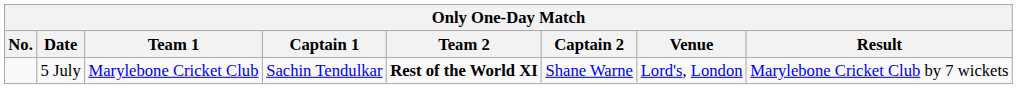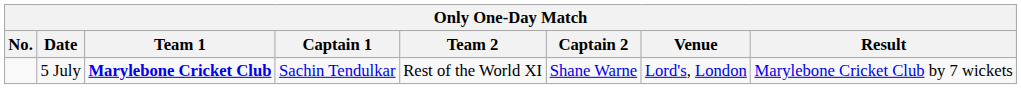(173, 70) normal -> (180, 70) bold
(464, 70) bold -> (473, 70) normal
